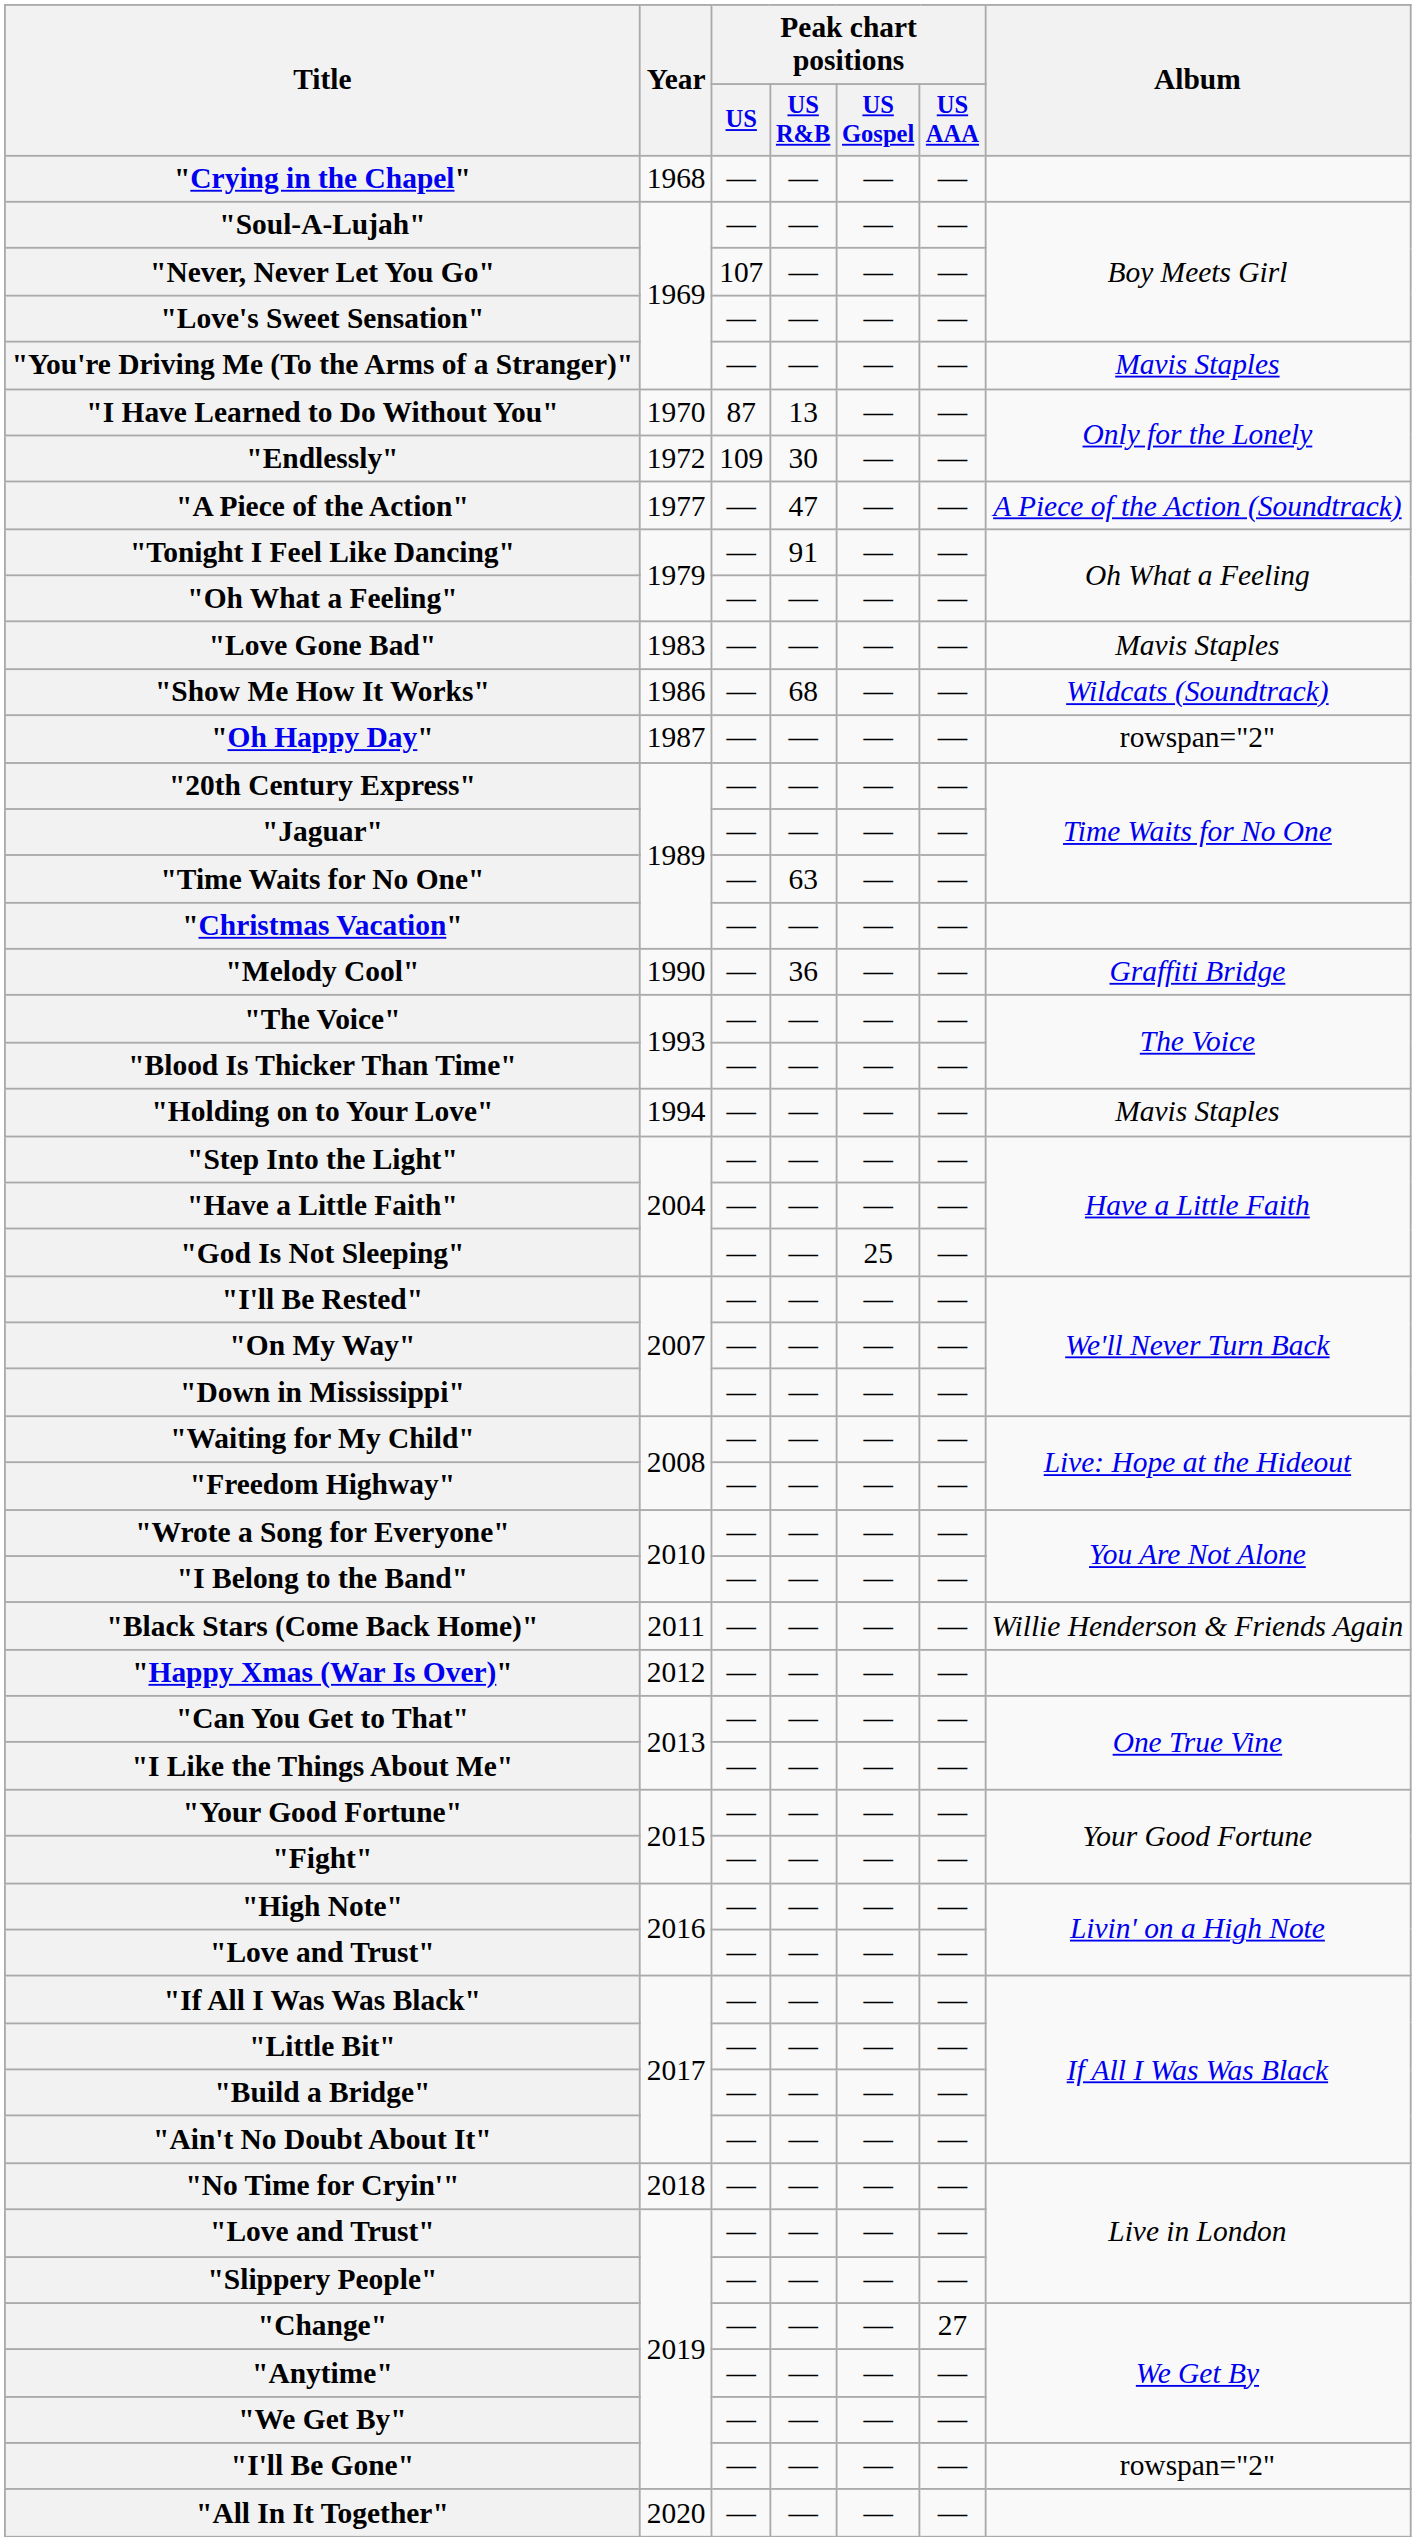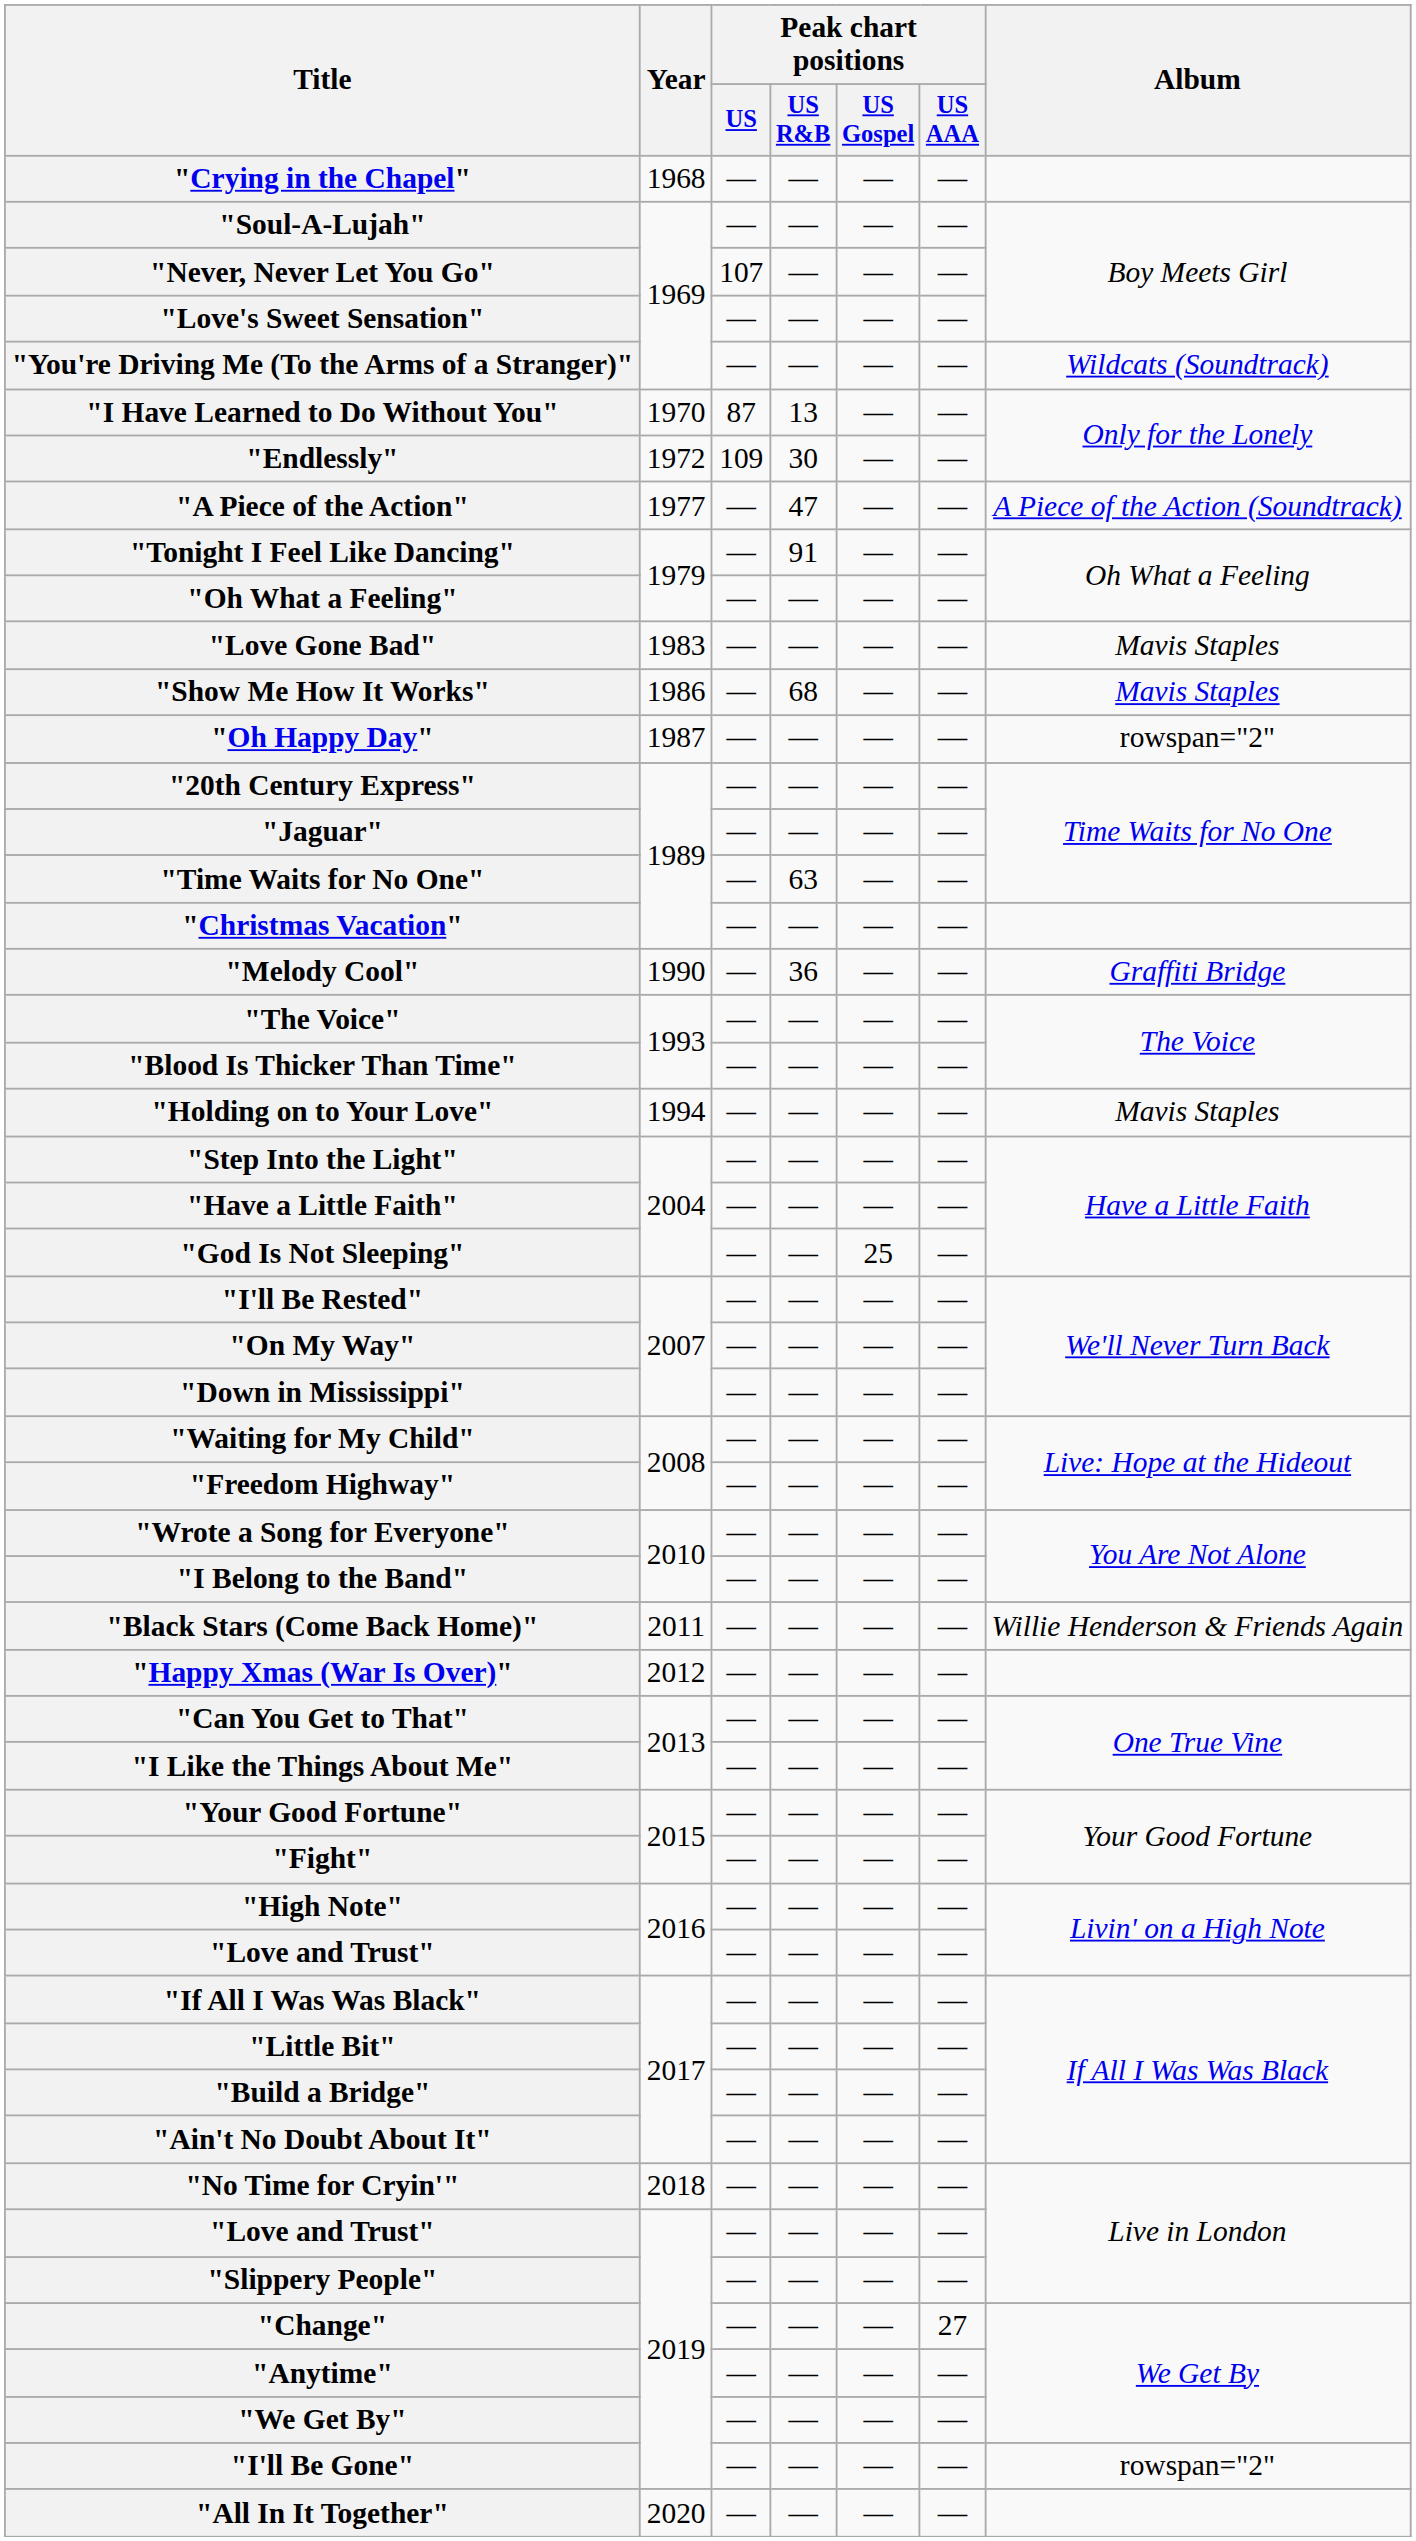(1197, 364) Mavis Staples -> (1197, 364) Wildcats (Soundtrack)
(1197, 691) Wildcats (Soundtrack) -> (1197, 691) Mavis Staples
